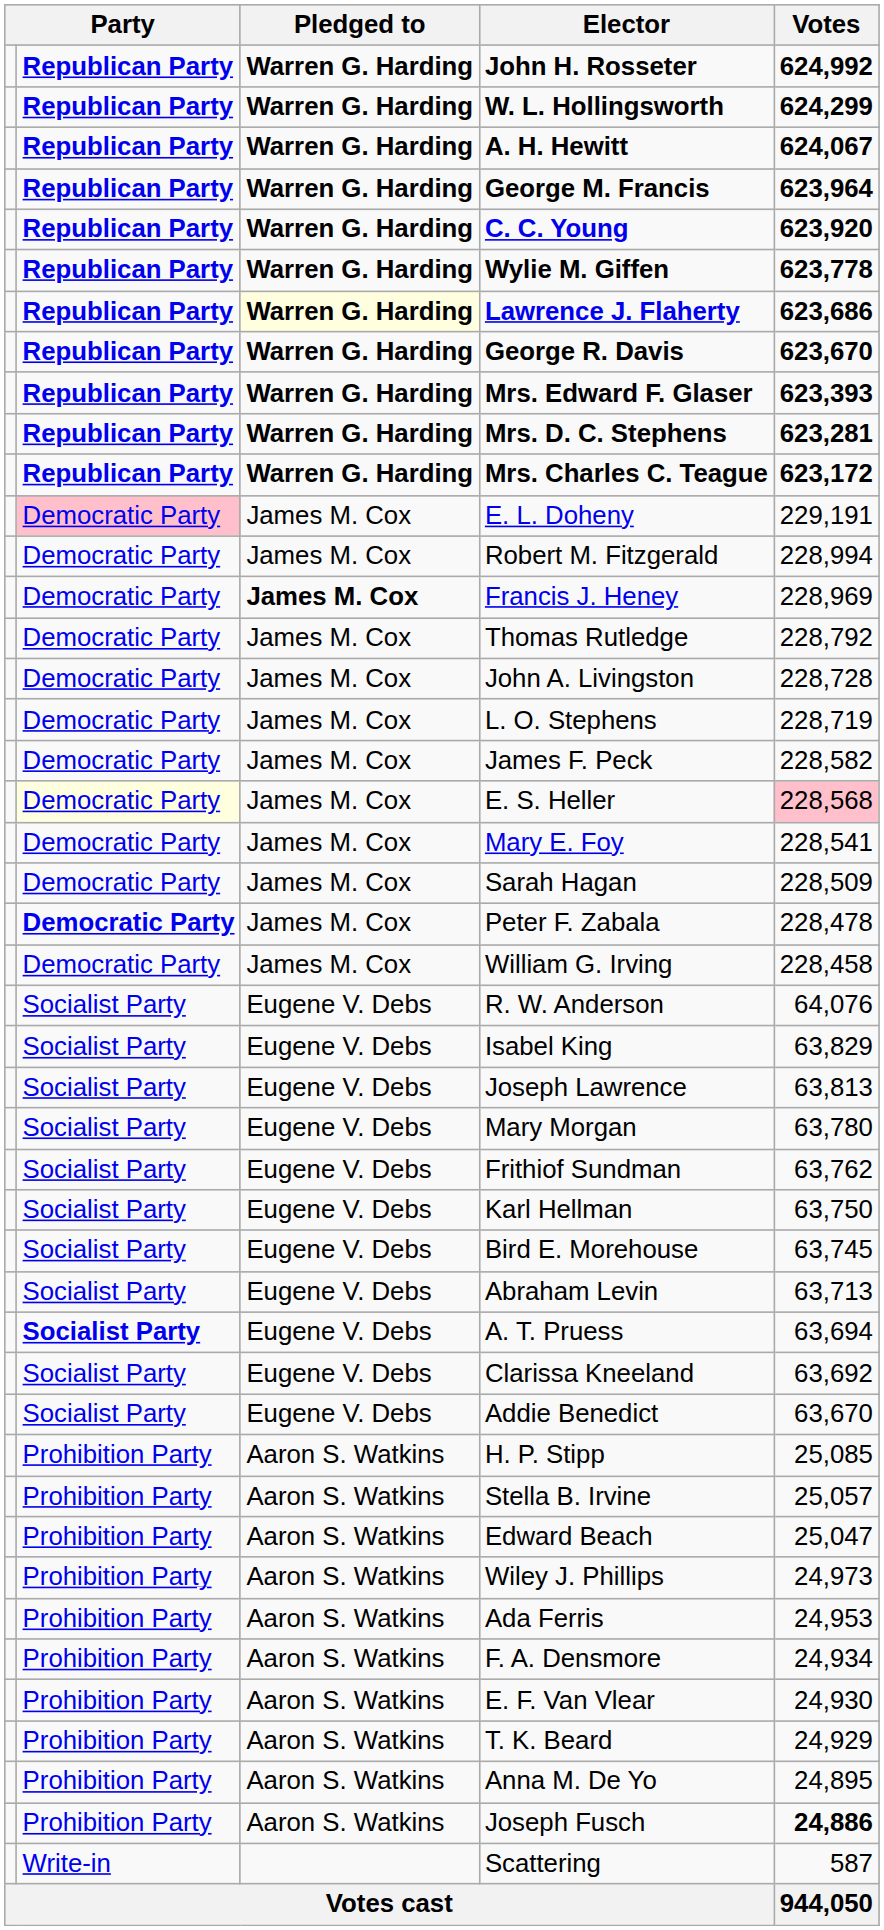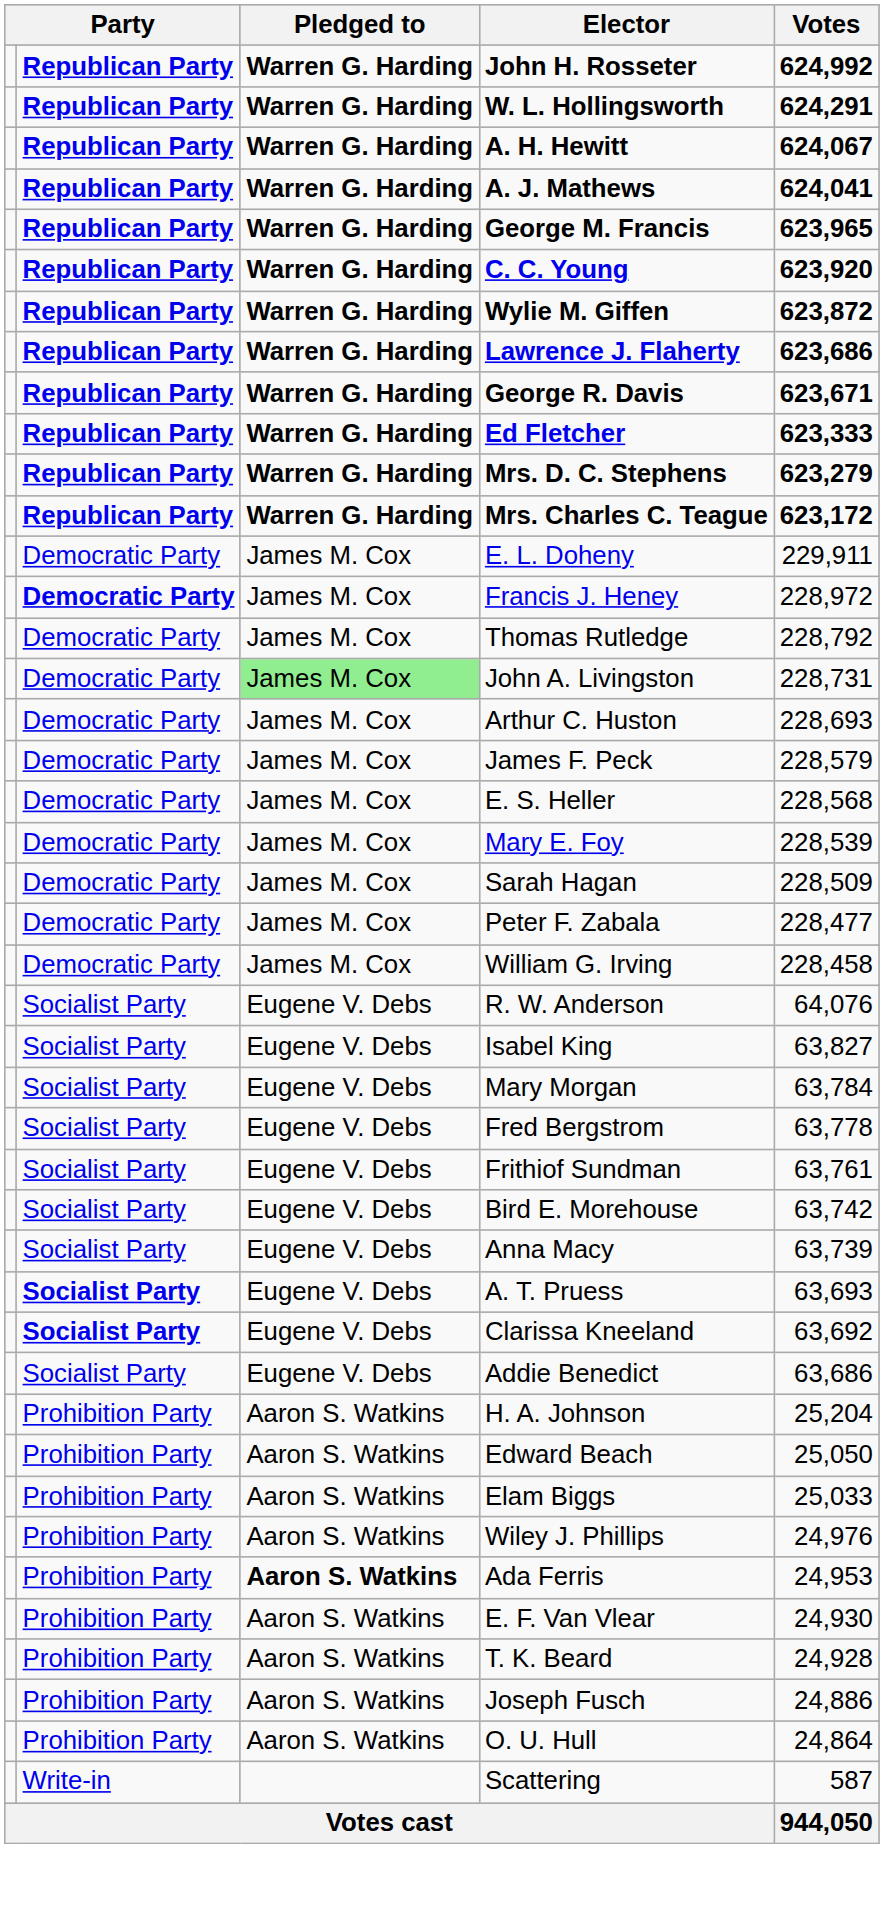(826, 106) 624,299 -> (826, 106) 624,291
+ row: (570, 188)
(826, 188) 623,964 -> (826, 229) 623,965
(826, 270) 623,778 -> (826, 310) 623,872
(360, 310) lightyellow background -> (360, 351) no background
(826, 351) 623,670 -> (826, 392) 623,671
- row: (619, 392)
+ row: (555, 433)
(826, 433) 623,281 -> (826, 474) 623,279
(121, 515) pink background -> (121, 556) no background
(826, 515) 229,191 -> (827, 556) 229,911
- row: (602, 556)
(121, 596) normal -> (129, 596) bold
(332, 596) bold -> (329, 596) normal
(826, 596) 228,969 -> (826, 596) 228,972
(329, 678) no background -> (329, 678) lightgreen background
(826, 678) 228,728 -> (826, 678) 228,731
- row: (571, 719)
+ row: (581, 719)
(826, 760) 228,582 -> (826, 760) 228,579
(121, 801) lightyellow background -> (121, 801) no background
(826, 801) pink background -> (826, 801) no background
(826, 842) 228,541 -> (826, 842) 228,539
(129, 923) bold -> (121, 923) normal
(826, 923) 228,478 -> (826, 923) 228,477
(834, 1046) 63,829 -> (834, 1046) 63,827
- row: (586, 1087)
(834, 1127) 63,780 -> (834, 1087) 63,784
+ row: (574, 1127)
(834, 1168) 63,762 -> (834, 1168) 63,761
- row: (559, 1209)
(834, 1250) 63,745 -> (834, 1209) 63,742
+ row: (549, 1250)
- row: (572, 1291)
(834, 1332) 63,694 -> (834, 1291) 63,693
(104, 1373) normal -> (111, 1332) bold
(834, 1413) 63,670 -> (834, 1373) 63,686
+ row: (565, 1413)
- row: (545, 1454)
- row: (568, 1495)
(834, 1536) 25,047 -> (834, 1454) 25,050
+ row: (550, 1495)
(834, 1577) 24,973 -> (834, 1536) 24,976
(345, 1618) normal -> (352, 1577) bold
- row: (573, 1659)
(834, 1740) 24,929 -> (834, 1659) 24,928
- row: (571, 1781)
(834, 1822) bold -> (834, 1699) normal
+ row: (541, 1740)
